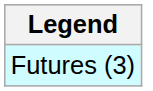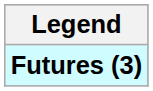(73, 65) normal -> (76, 65) bold
